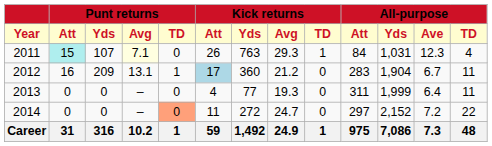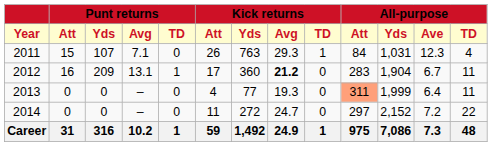(67, 53) paleturquoise background -> (67, 53) no background
(140, 53) lightyellow background -> (140, 53) no background
(213, 72) lightblue background -> (213, 72) no background
(286, 72) normal -> (286, 72) bold
(359, 92) no background -> (359, 92) lightsalmon background
(177, 111) lightsalmon background -> (177, 111) no background
